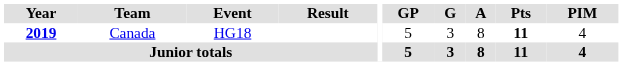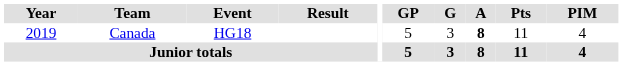(41, 32) bold -> (41, 32) normal
(481, 32) normal -> (481, 32) bold
(521, 32) bold -> (521, 32) normal
